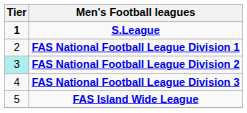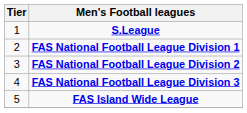(17, 30) bold -> (17, 30) normal
(17, 64) paleturquoise background -> (17, 64) no background
